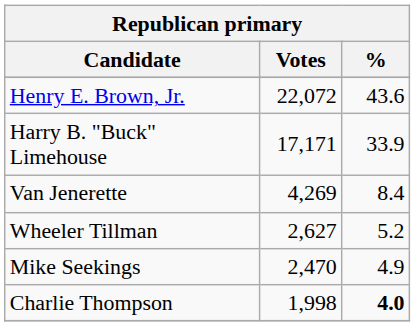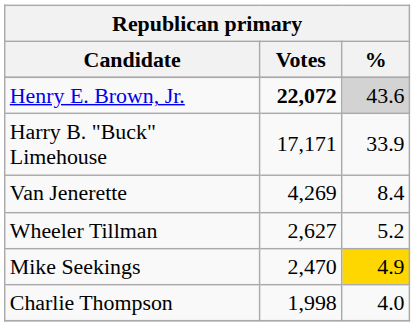(307, 95) normal -> (307, 95) bold
(385, 95) no background -> (385, 95) lightgrey background
(391, 265) no background -> (391, 265) gold background
(391, 301) bold -> (391, 301) normal
